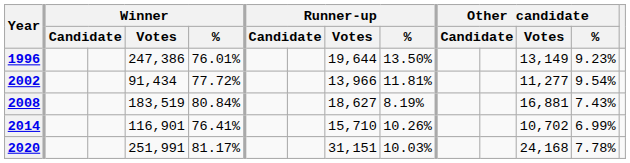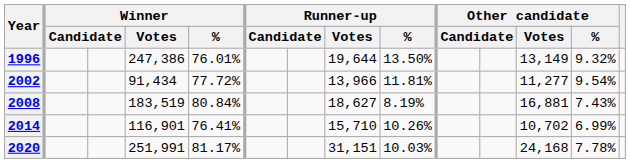(595, 60) 9.23% -> (595, 60) 9.32%
